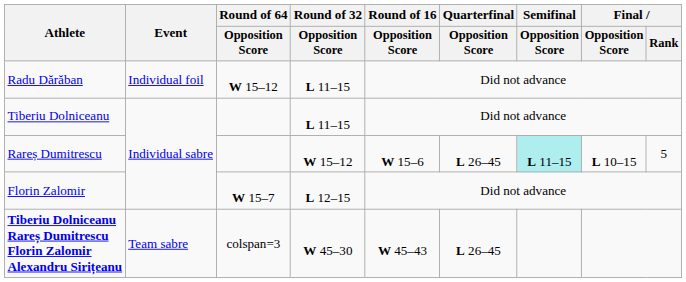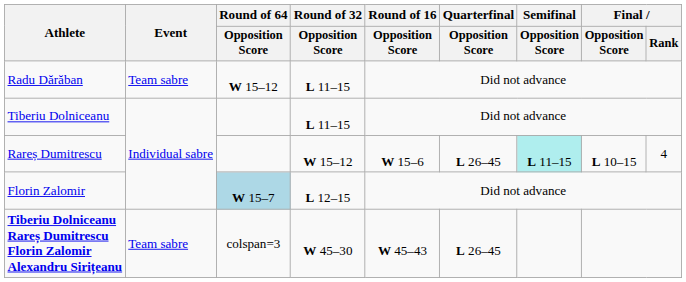(166, 80) Individual foil -> (158, 80) Team sabre
(664, 154) 5 -> (664, 154) 4
(253, 199) no background -> (253, 199) lightblue background
